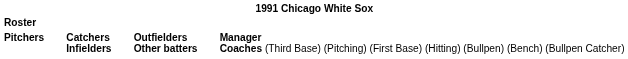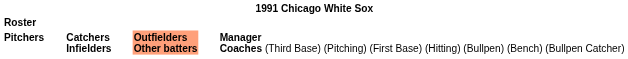(166, 43) no background -> (166, 43) lightsalmon background
